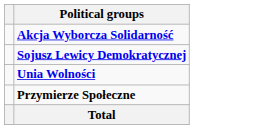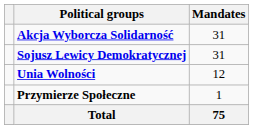+ column: (219, 14)
